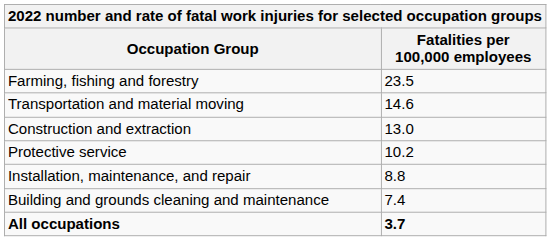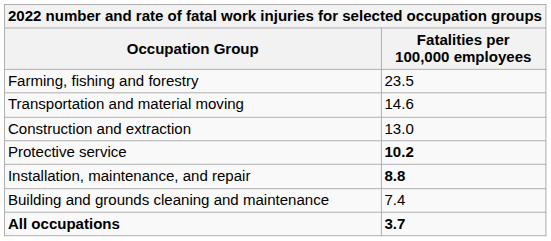(399, 152) normal -> (399, 152) bold
(395, 176) normal -> (395, 176) bold
